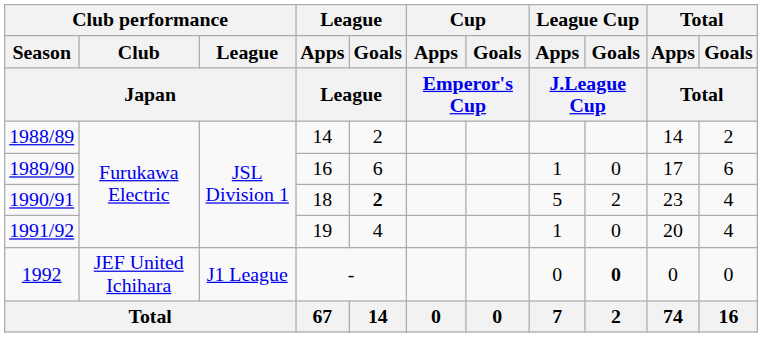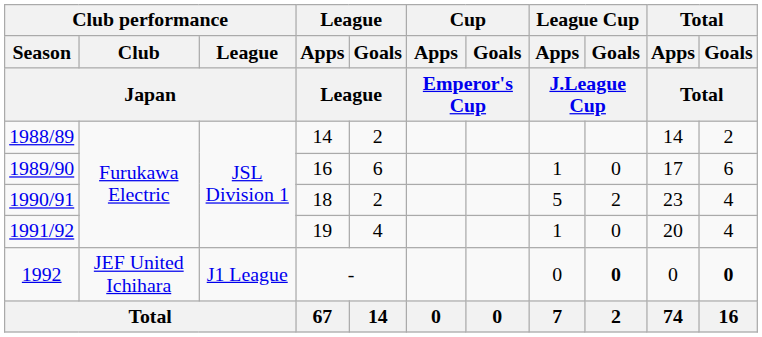(378, 199) bold -> (378, 199) normal
(728, 273) normal -> (728, 273) bold
